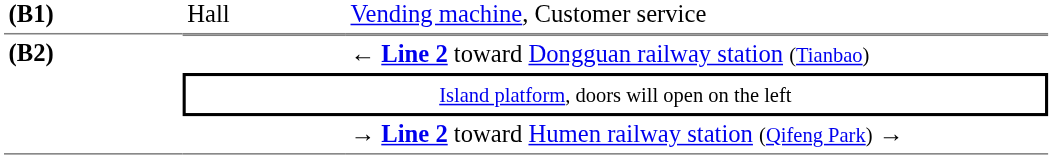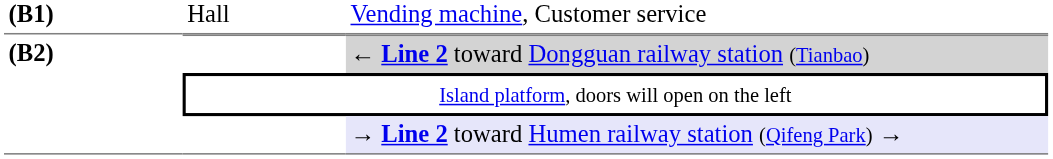(610, 54) no background -> (610, 54) lightgrey background
(627, 134) no background -> (627, 134) lavender background
